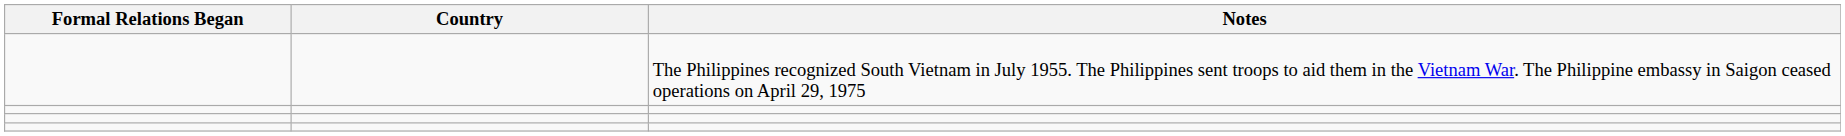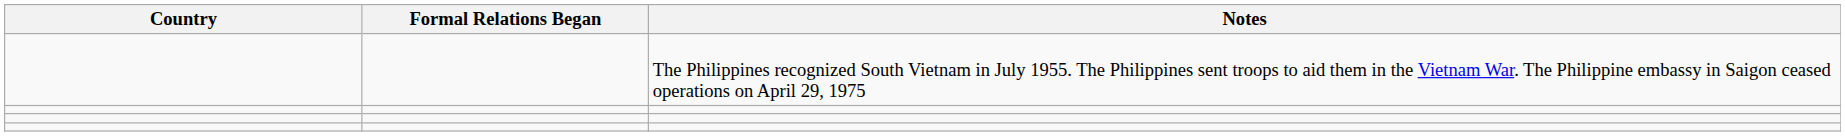columns swapped: (470, 19) <-> (148, 19)
